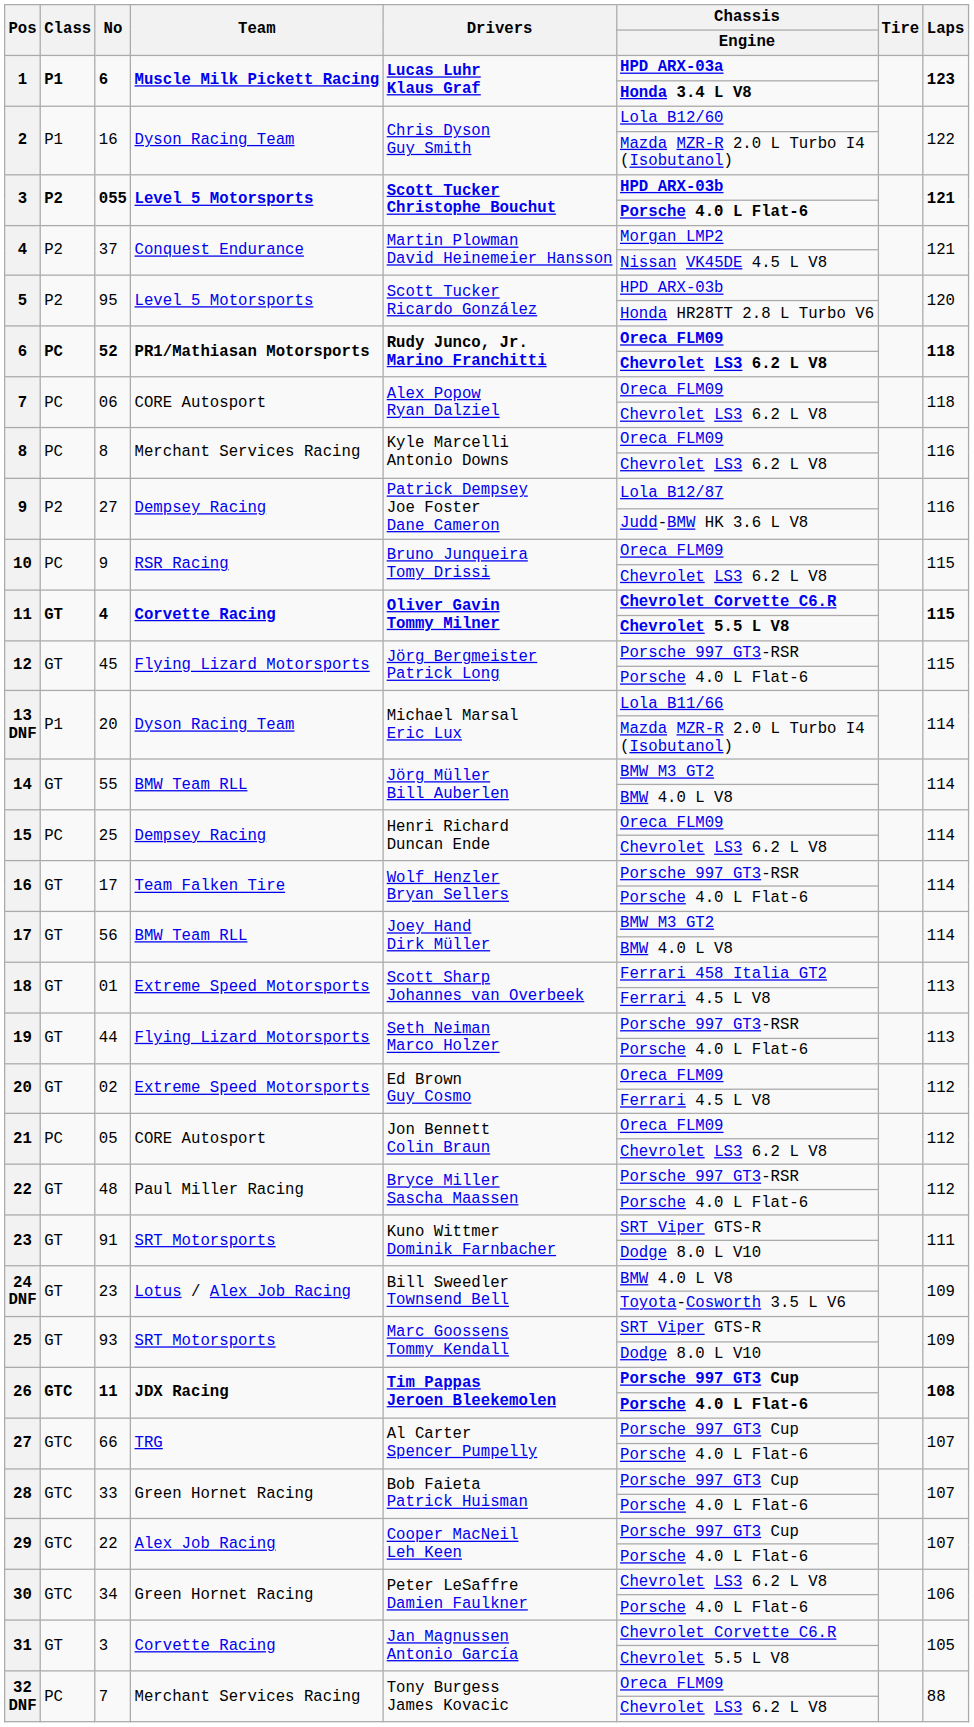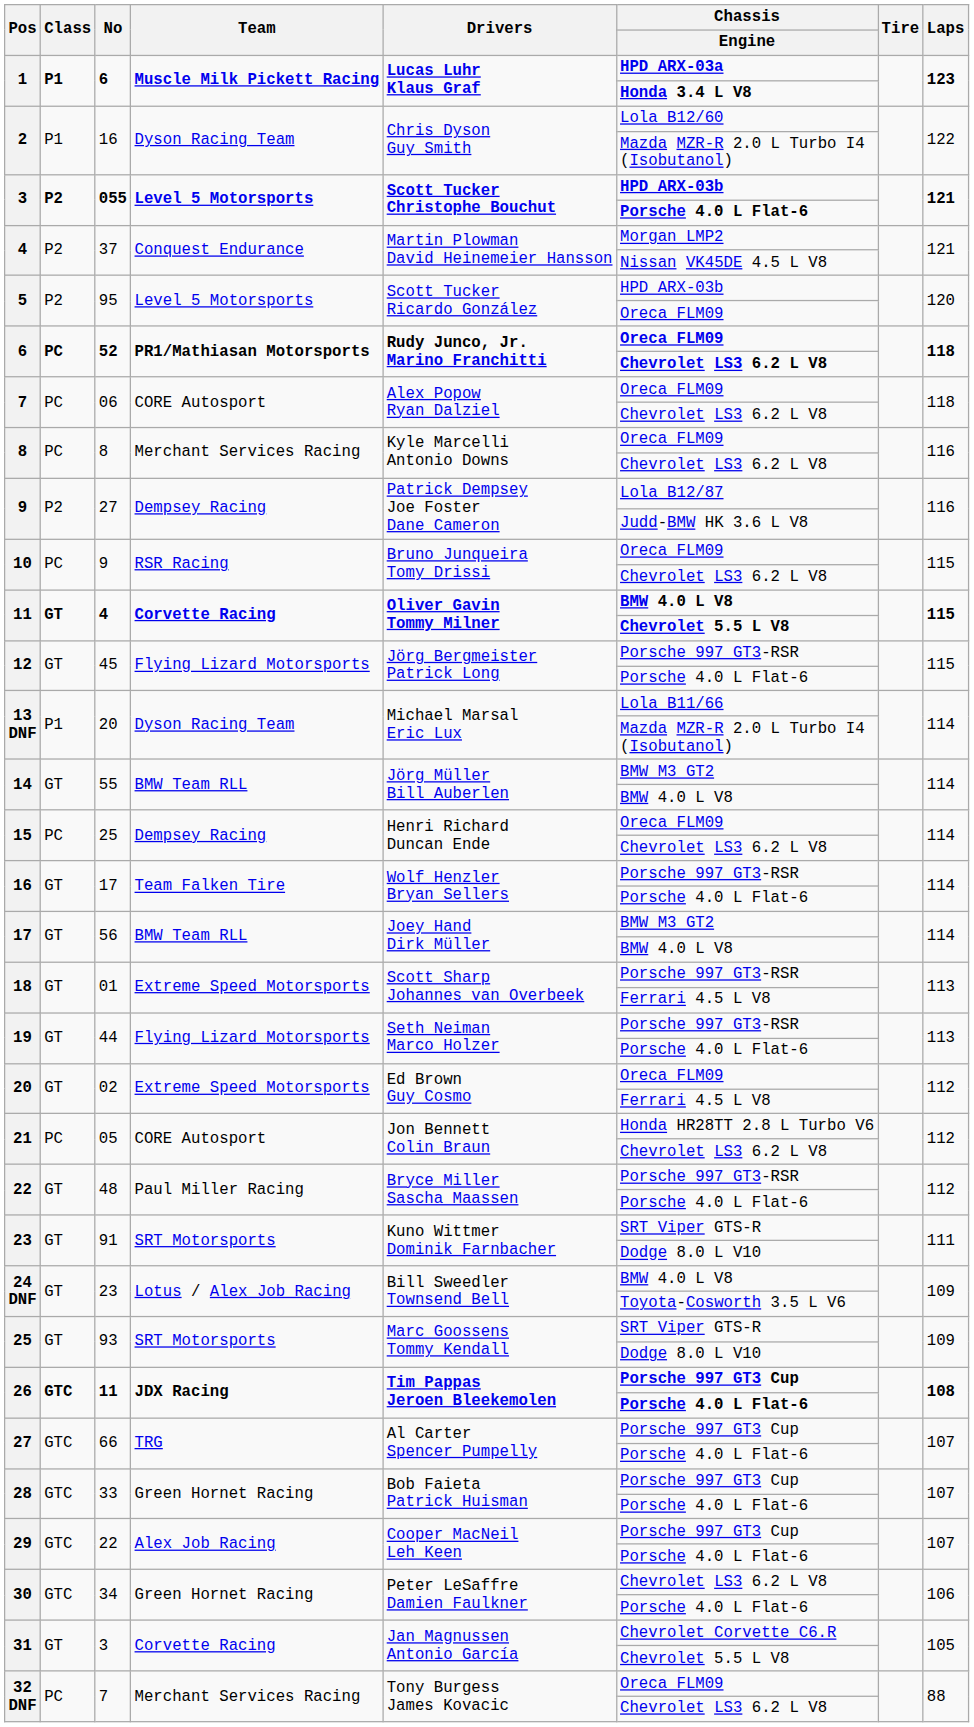(747, 314) Honda HR28TT 2.8 L Turbo V6 -> (672, 314) Oreca FLM09
(728, 603) Chevrolet Corvette C6.R -> (676, 603) BMW 4.0 L V8
(724, 975) Ferrari 458 Italia GT2 -> (709, 975) Porsche 997 GT3-RSR
(672, 1127) Oreca FLM09 -> (747, 1127) Honda HR28TT 2.8 L Turbo V6
